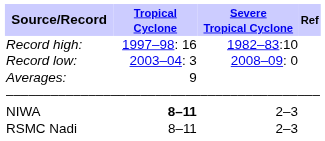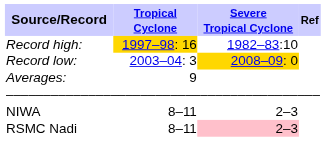(159, 44) no background -> (159, 44) gold background
(264, 61) no background -> (264, 61) gold background
(182, 111) bold -> (182, 111) normal
(287, 128) no background -> (287, 128) pink background
